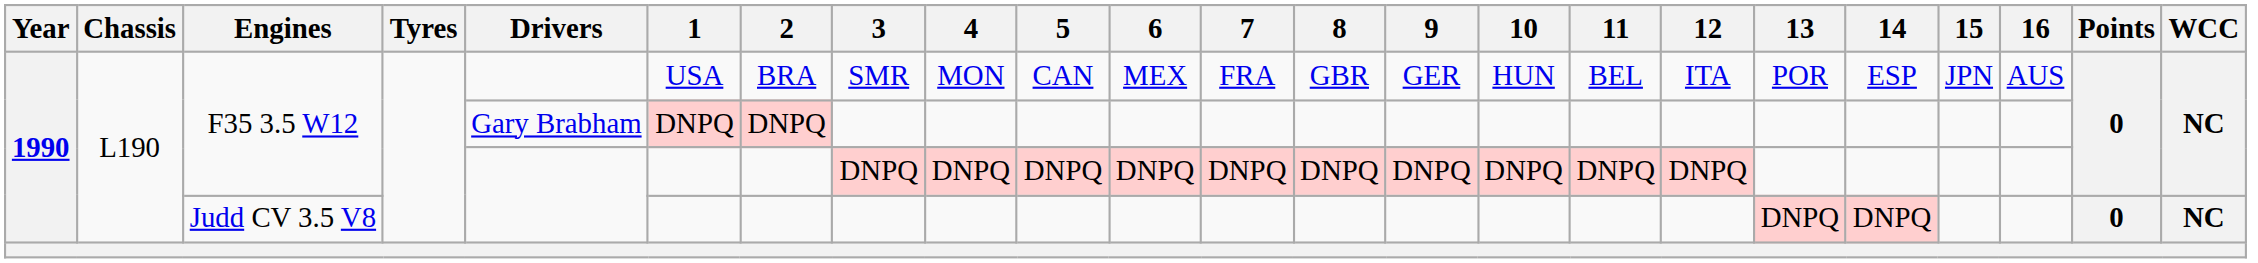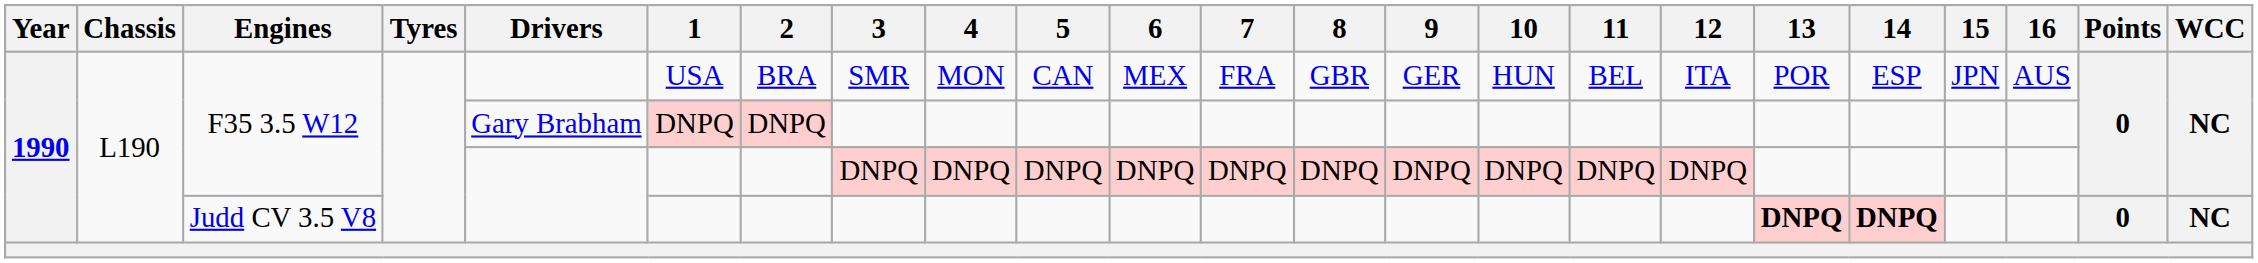(1800, 218) normal -> (1802, 218) bold
(1892, 218) normal -> (1897, 218) bold
